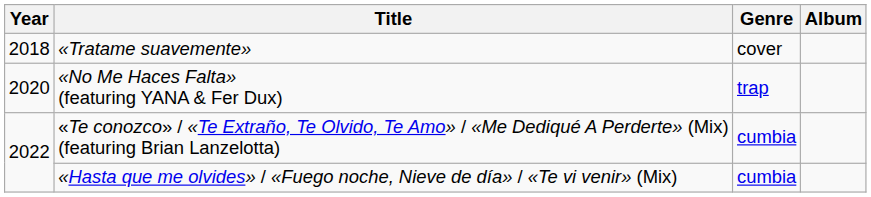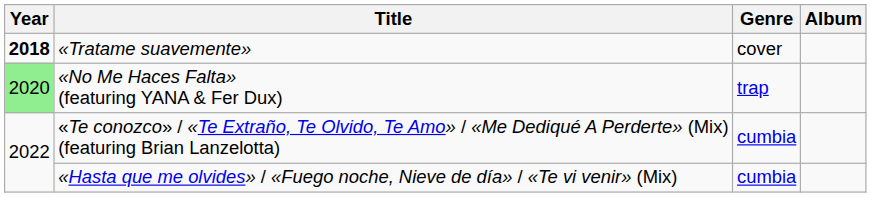(29, 48) normal -> (29, 48) bold
(29, 87) no background -> (29, 87) lightgreen background
